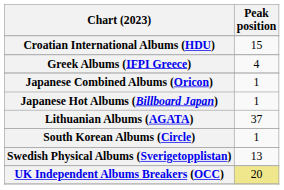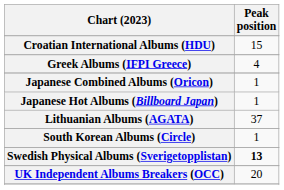(256, 156) normal -> (256, 156) bold
(256, 175) khaki background -> (256, 175) no background
